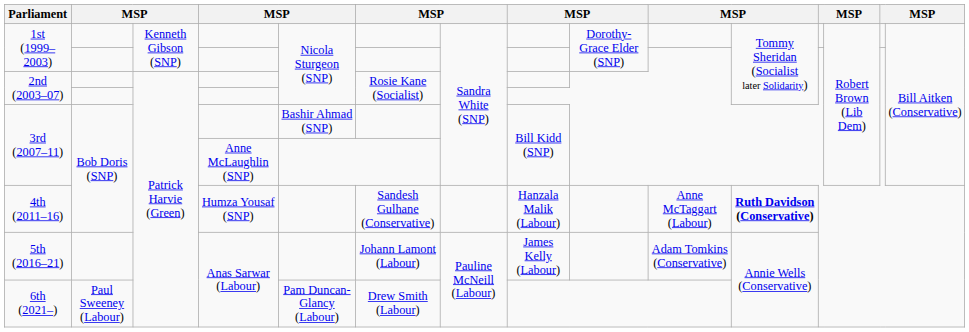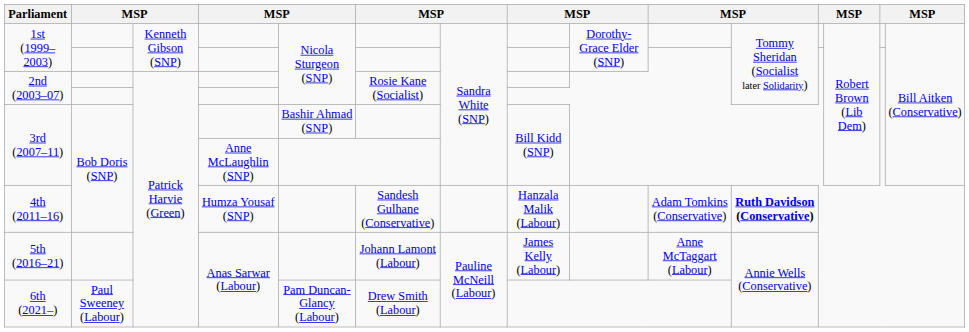(690, 208) Anne McTaggart (Labour) -> (690, 208) Adam Tomkins (Conservative)
(690, 256) Adam Tomkins (Conservative) -> (690, 256) Anne McTaggart (Labour)
